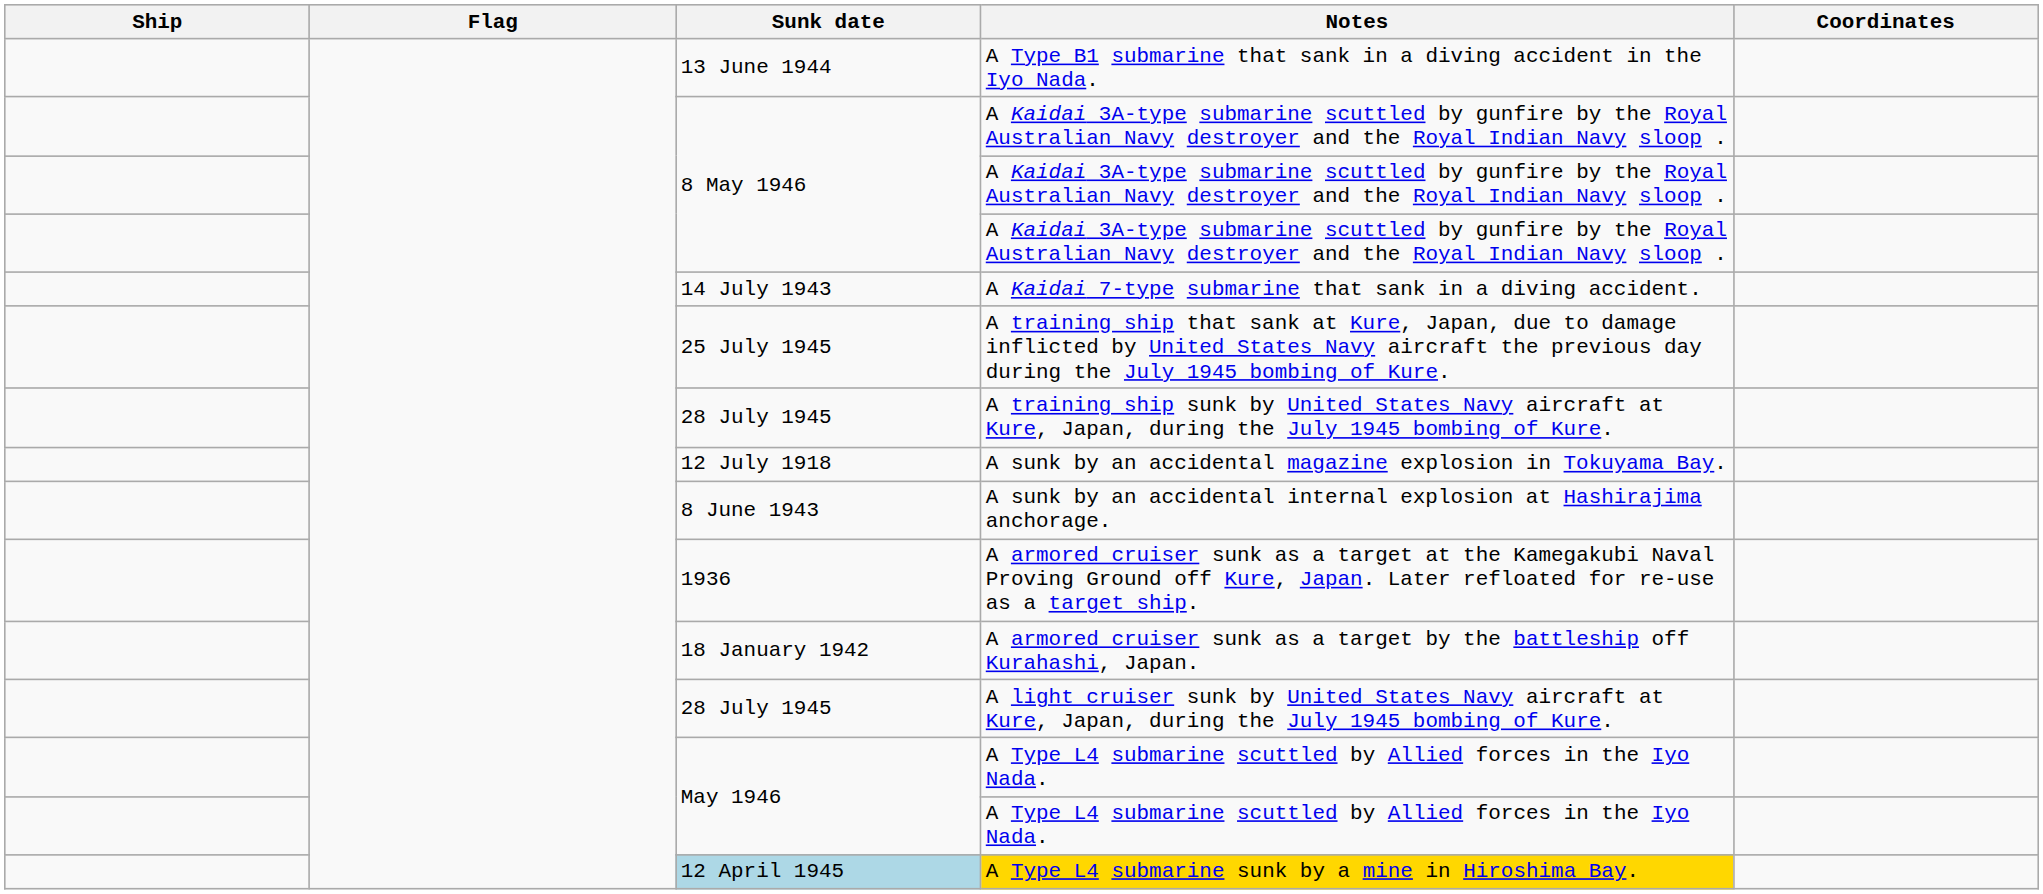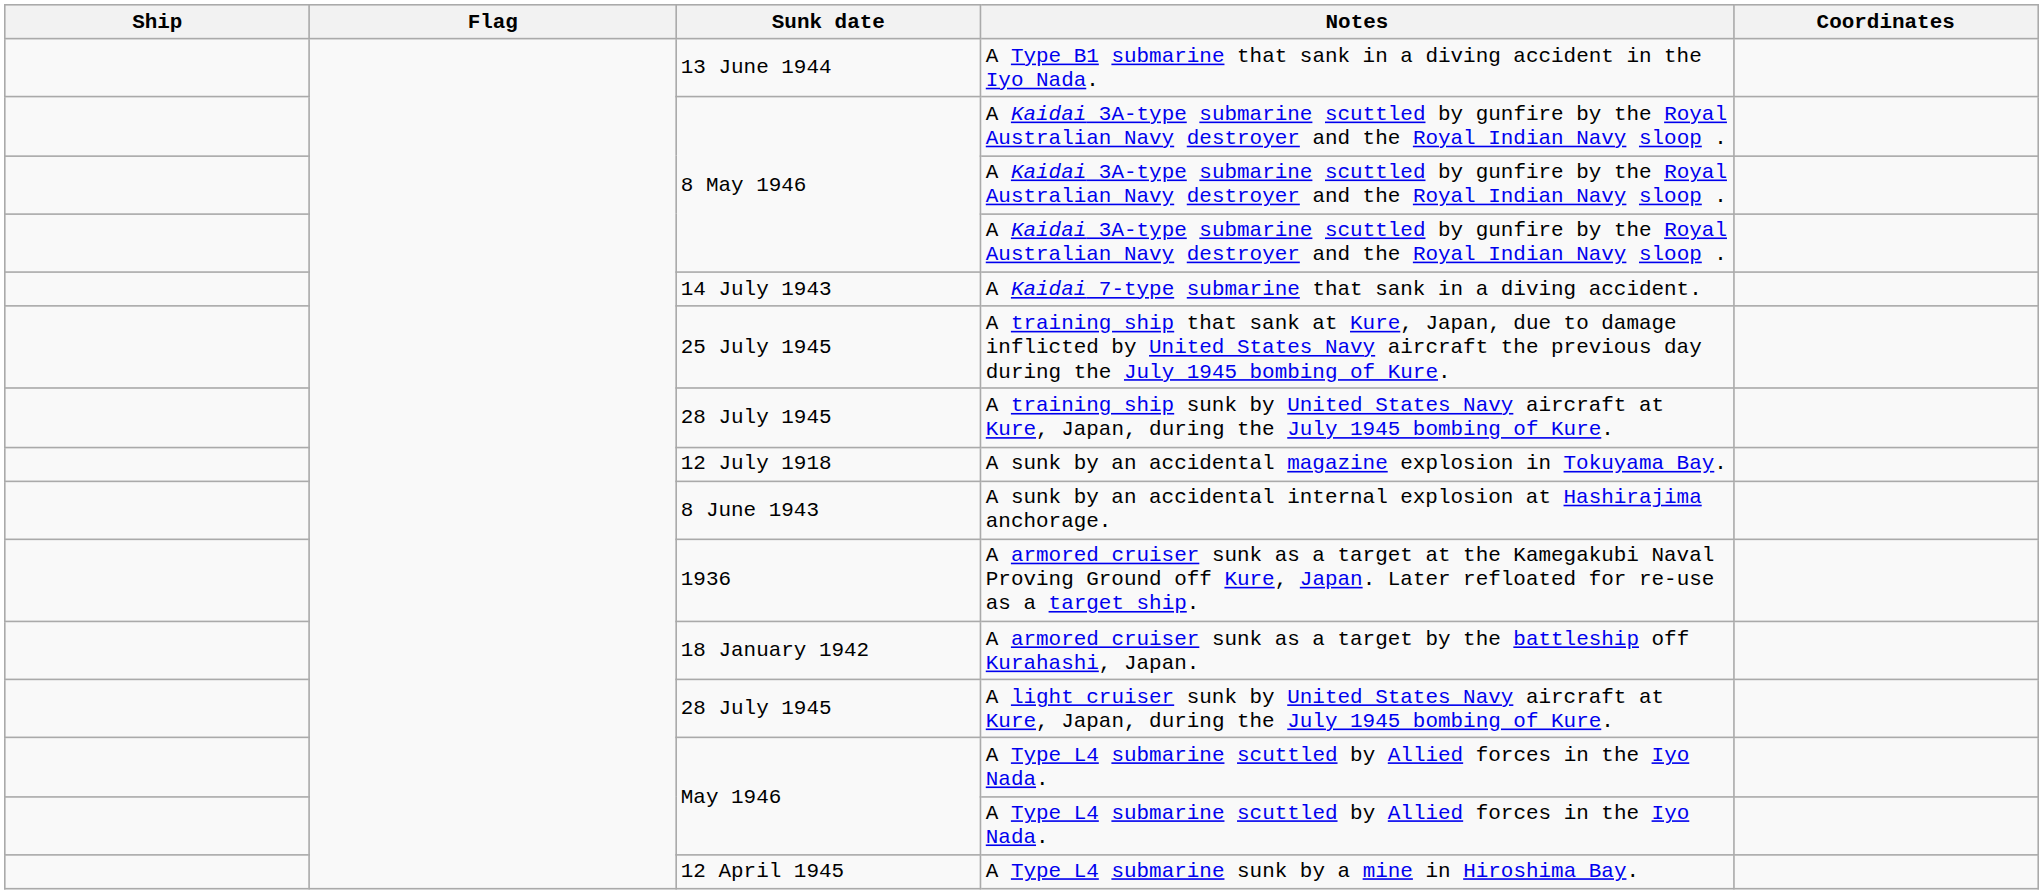(762, 872) lightblue background -> (762, 872) no background
(1312, 872) gold background -> (1312, 872) no background
